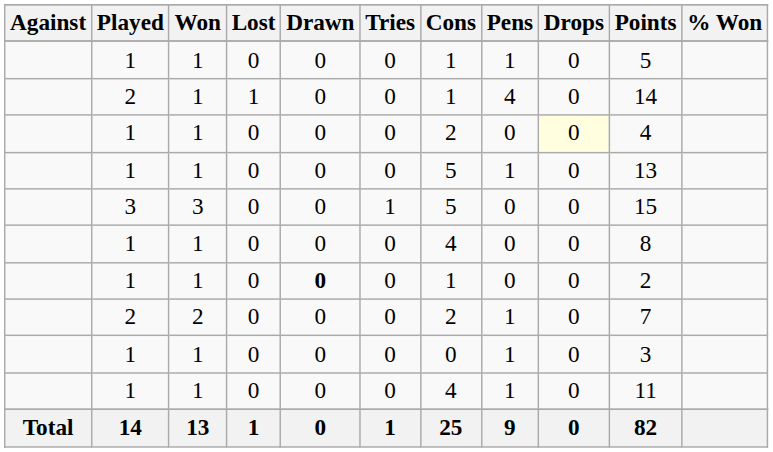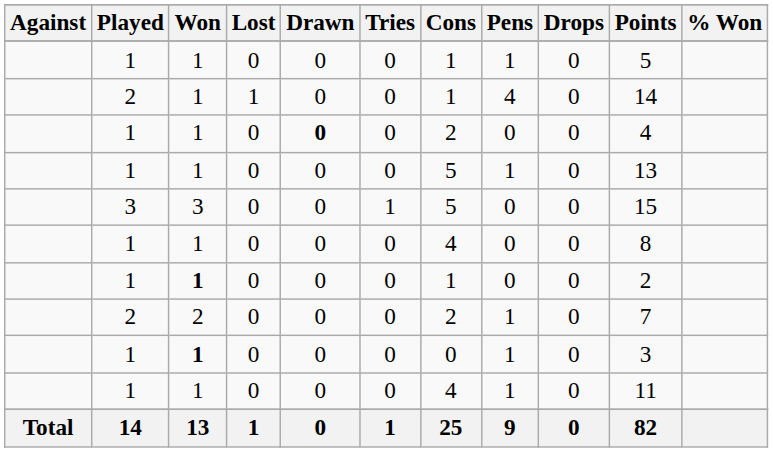(320, 133) normal -> (320, 133) bold
(574, 133) lightyellow background -> (574, 133) no background
(198, 280) normal -> (198, 280) bold
(320, 280) bold -> (320, 280) normal
(198, 354) normal -> (198, 354) bold
